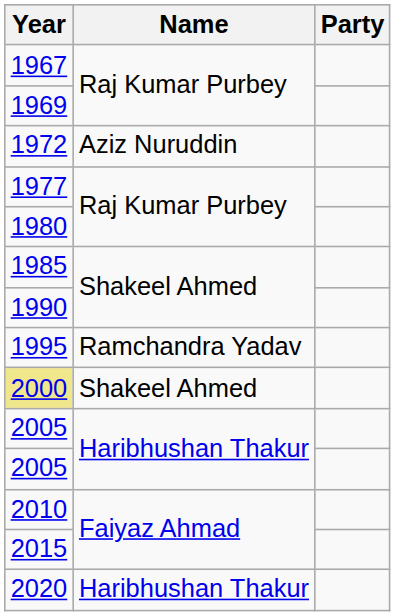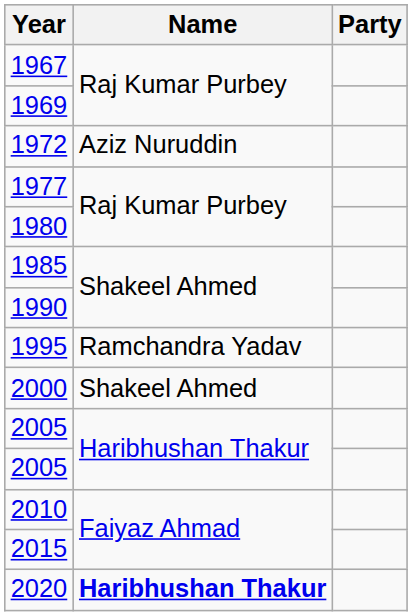(39, 387) khaki background -> (39, 387) no background
(194, 589) normal -> (203, 589) bold
